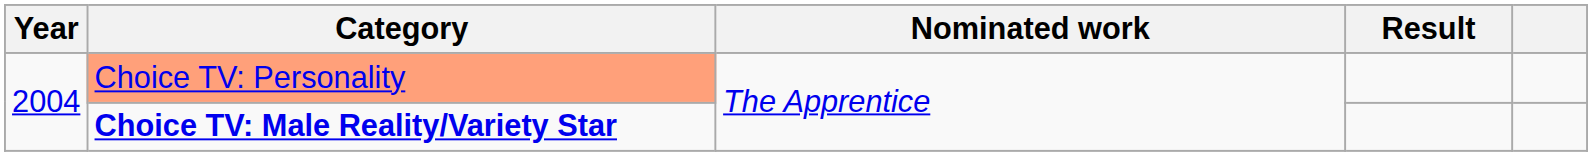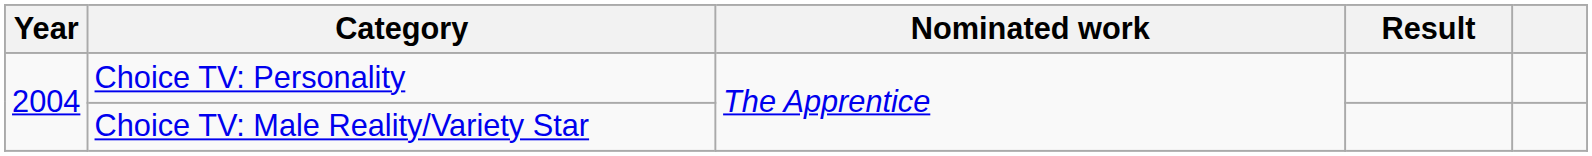(250, 77) lightsalmon background -> (250, 77) no background
(356, 126) bold -> (342, 126) normal
